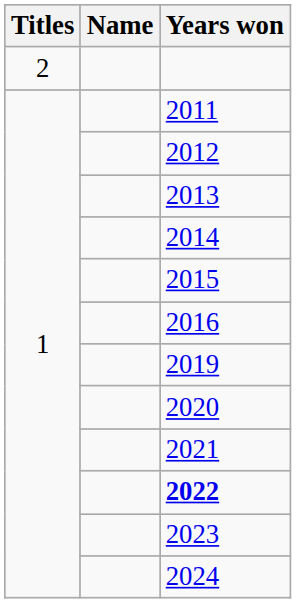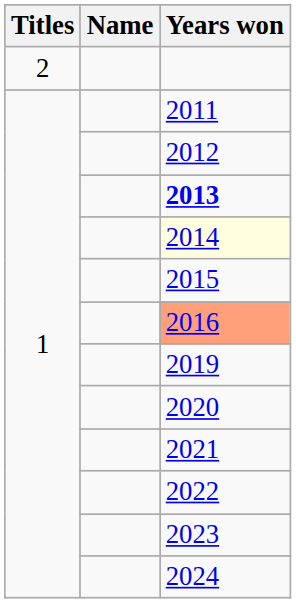(192, 195) normal -> (192, 195) bold
(192, 237) no background -> (192, 237) lightyellow background
(192, 322) no background -> (192, 322) lightsalmon background
(192, 491) bold -> (192, 491) normal
